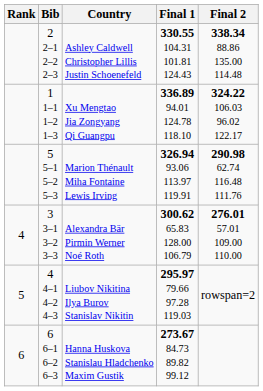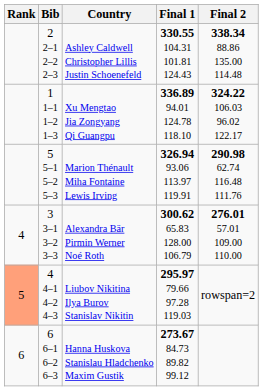(21, 295) no background -> (21, 295) lightsalmon background
